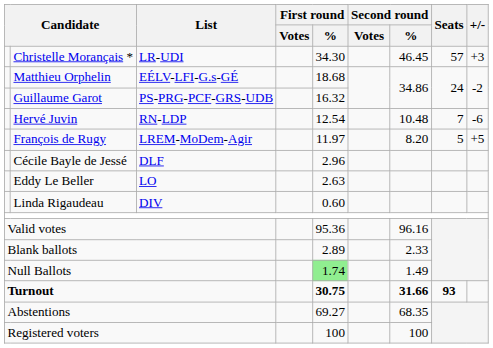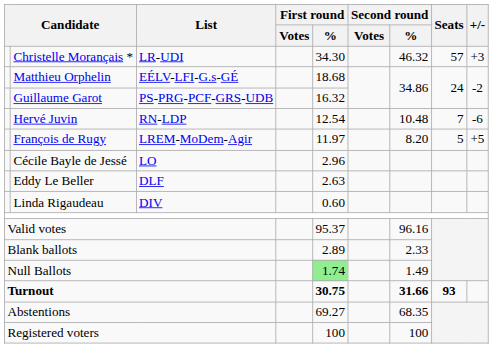(414, 56) 46.45 -> (414, 56) 46.32
(151, 160) DLF -> (148, 160) LO
(148, 181) LO -> (151, 181) DLF
(330, 229) 95.36 -> (330, 229) 95.37
